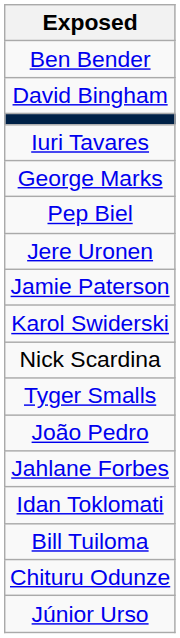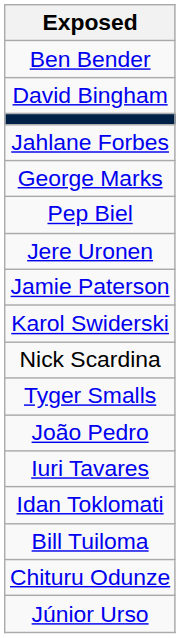(90, 142) Iuri Tavares -> (90, 142) Jahlane Forbes
(90, 468) Jahlane Forbes -> (90, 468) Iuri Tavares
